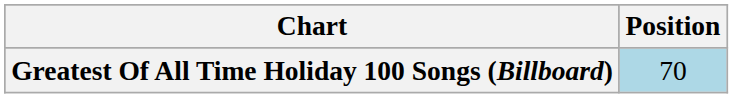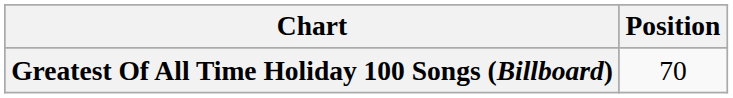(673, 69) lightblue background -> (673, 69) no background
